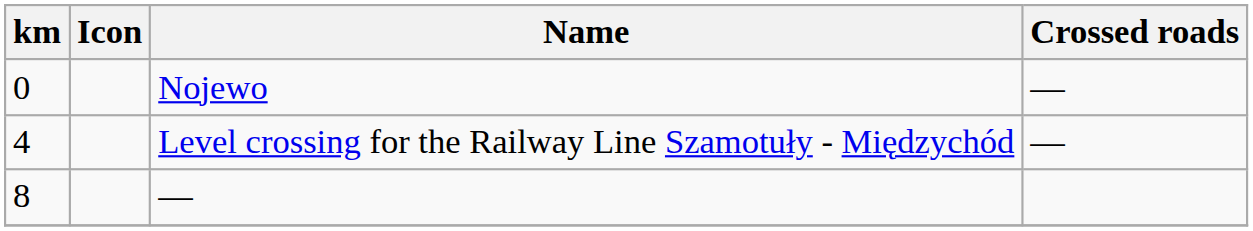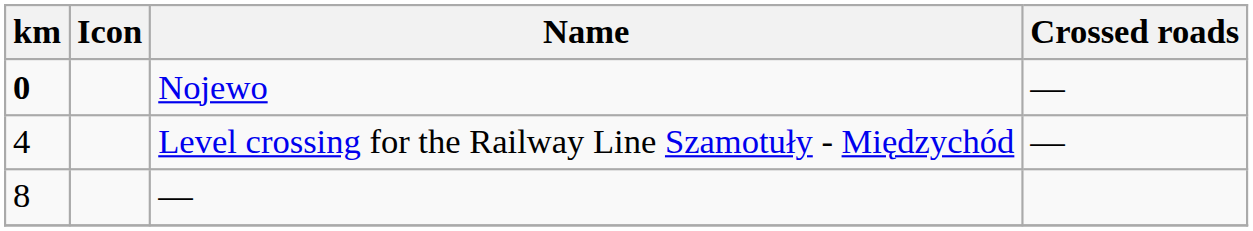(22, 86) normal -> (22, 86) bold
